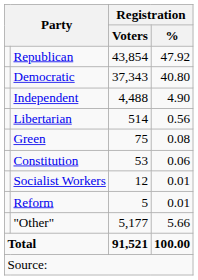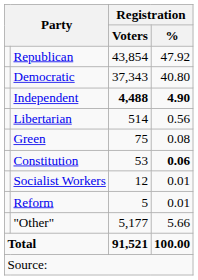(133, 98) normal -> (133, 98) bold
(179, 98) normal -> (179, 98) bold
(179, 160) normal -> (179, 160) bold
